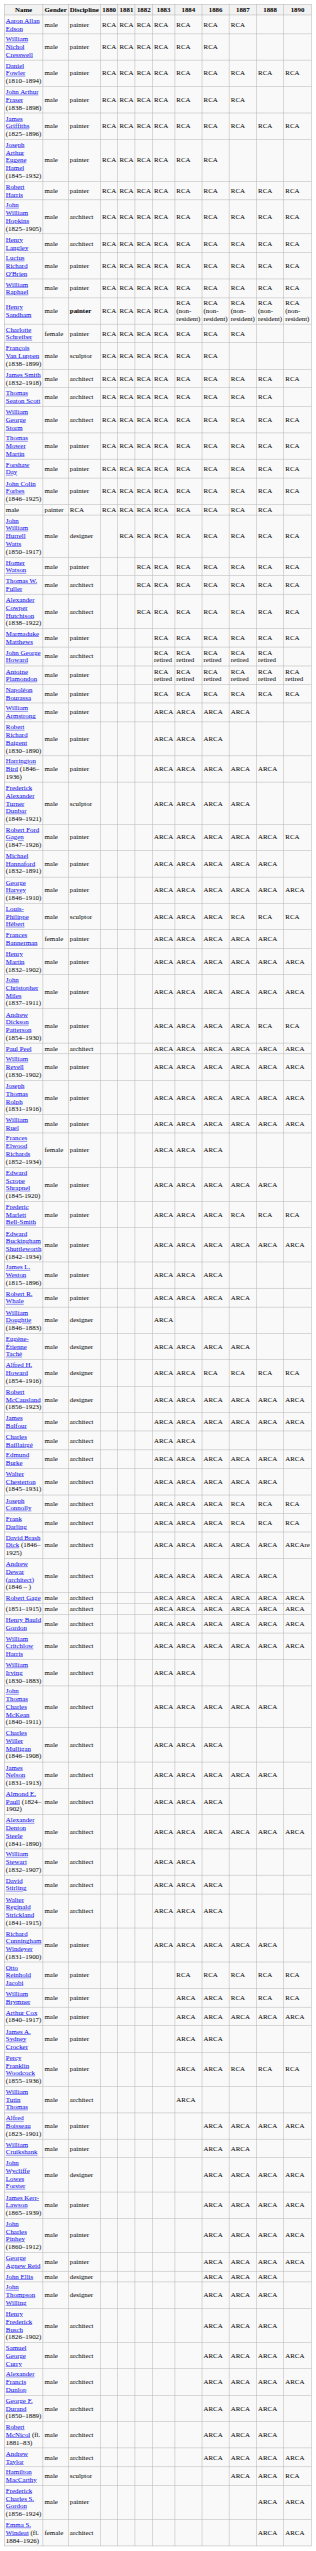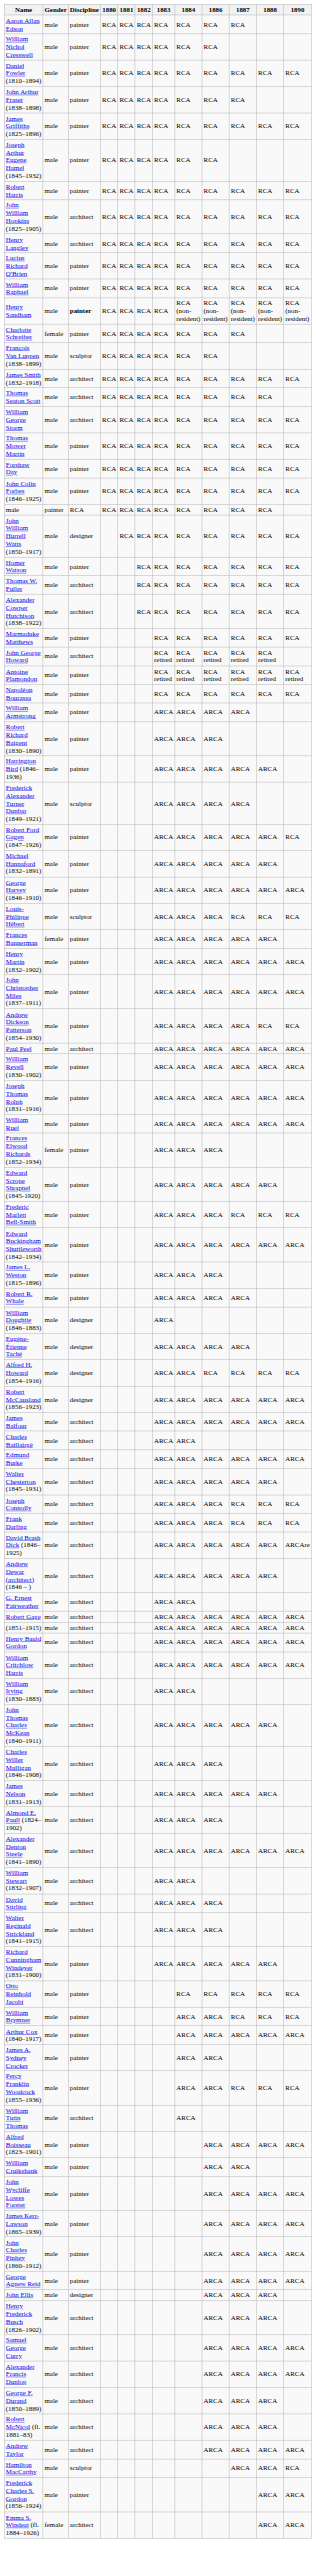+ row: (22, 1602)
(82, 2175) designer -> (79, 2193) painter
- row: (21, 2295)
